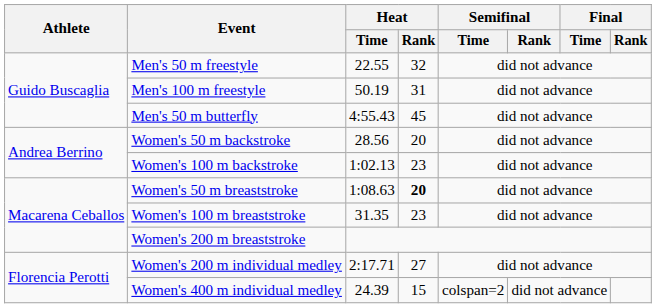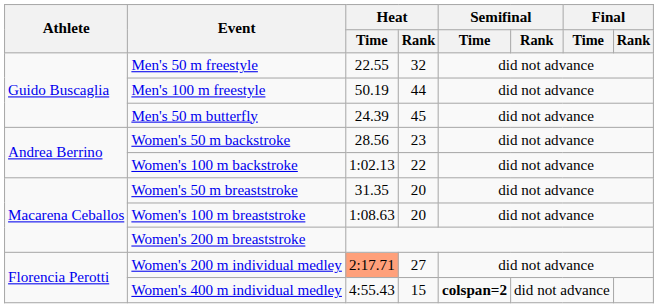(418, 90) 31 -> (418, 90) 44
(372, 115) 4:55.43 -> (372, 115) 24.39
(418, 140) 20 -> (418, 140) 23
(418, 165) 23 -> (418, 165) 22
(372, 190) 1:08.63 -> (372, 190) 31.35
(418, 190) bold -> (418, 190) normal
(372, 215) 31.35 -> (372, 215) 1:08.63
(418, 215) 23 -> (418, 215) 20
(372, 265) no background -> (372, 265) lightsalmon background
(372, 290) 24.39 -> (372, 290) 4:55.43
(473, 290) normal -> (475, 290) bold
